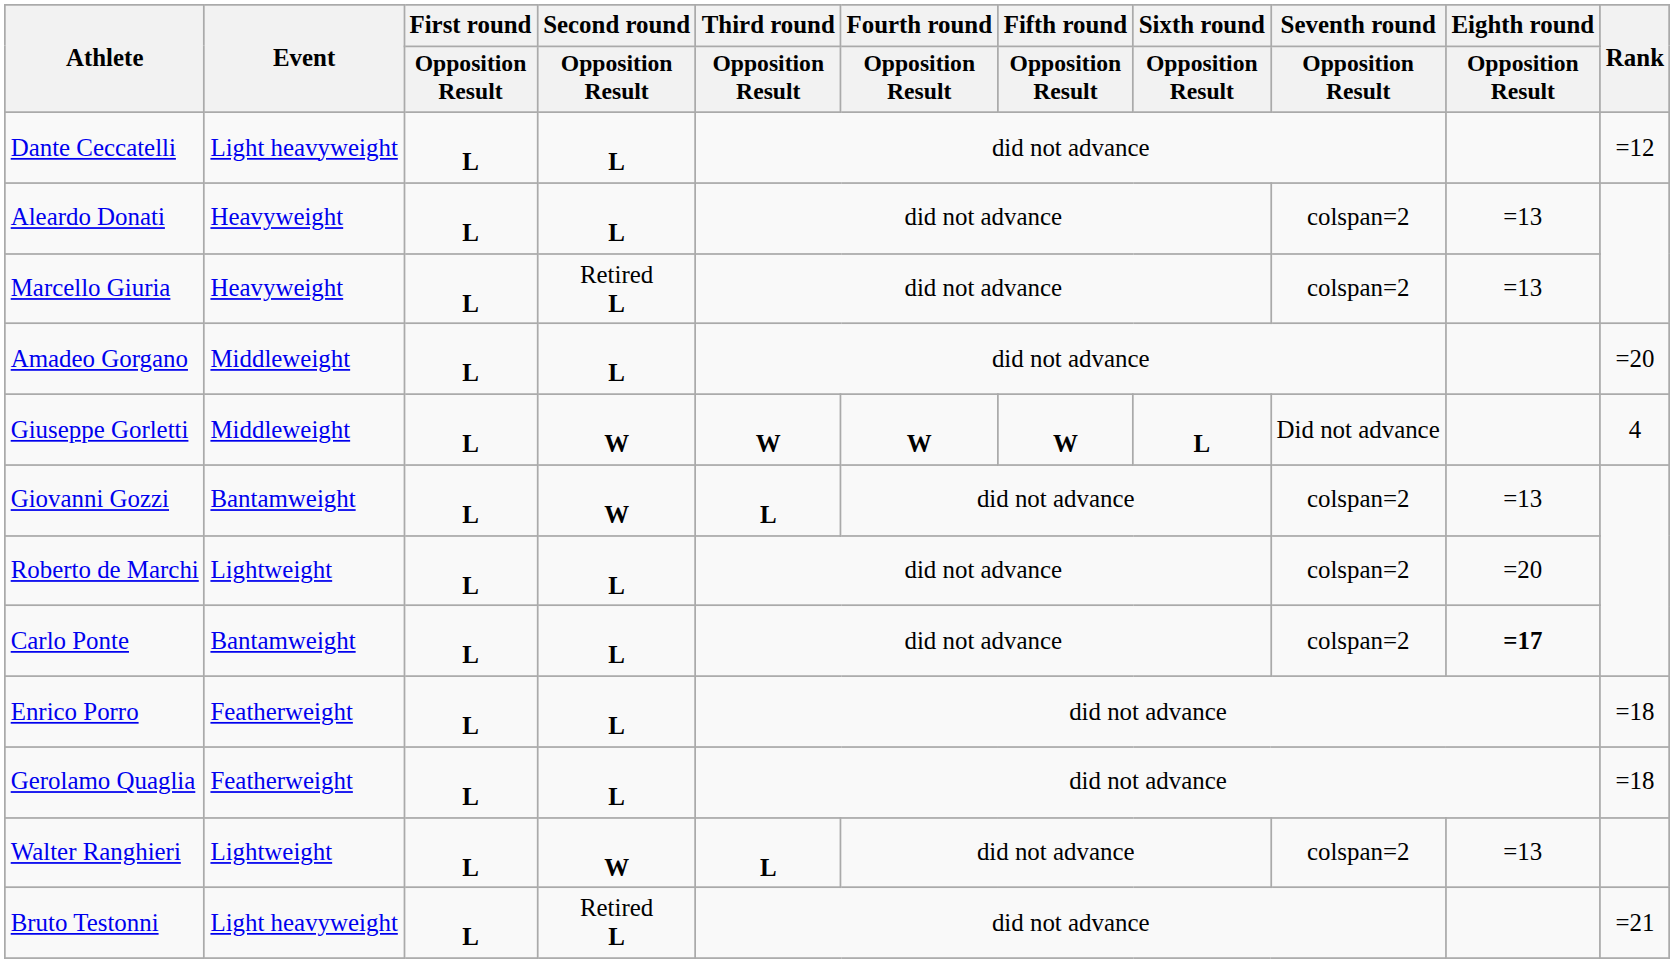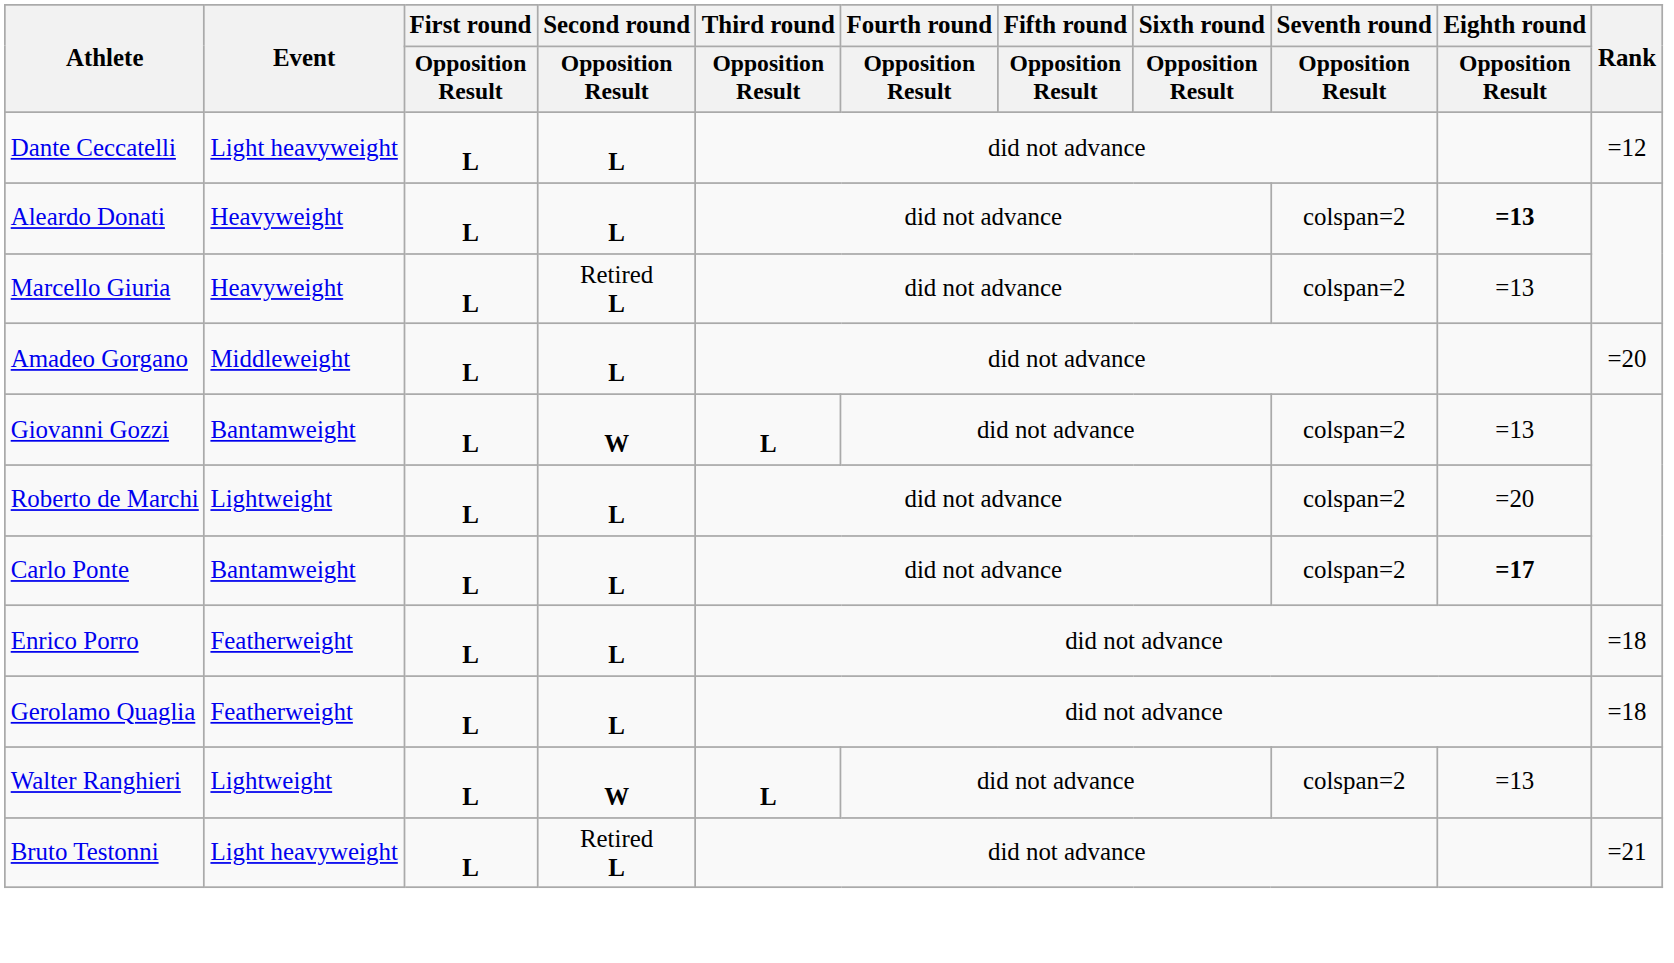(1523, 218) normal -> (1515, 218) bold
- row: (100, 429)
